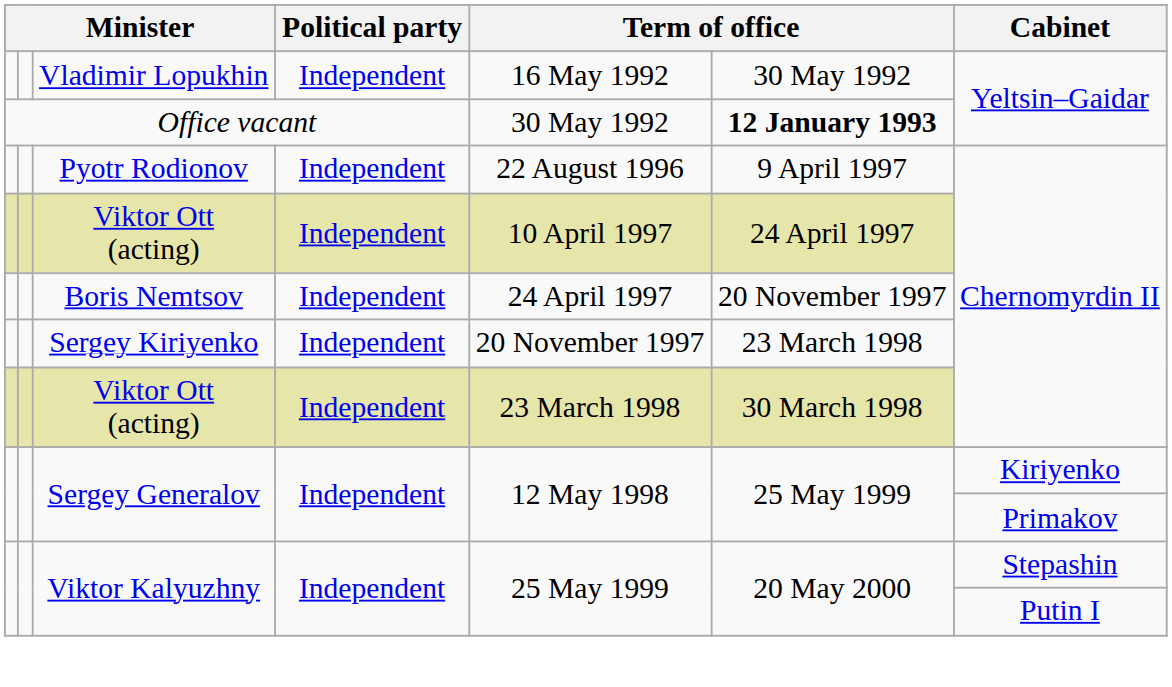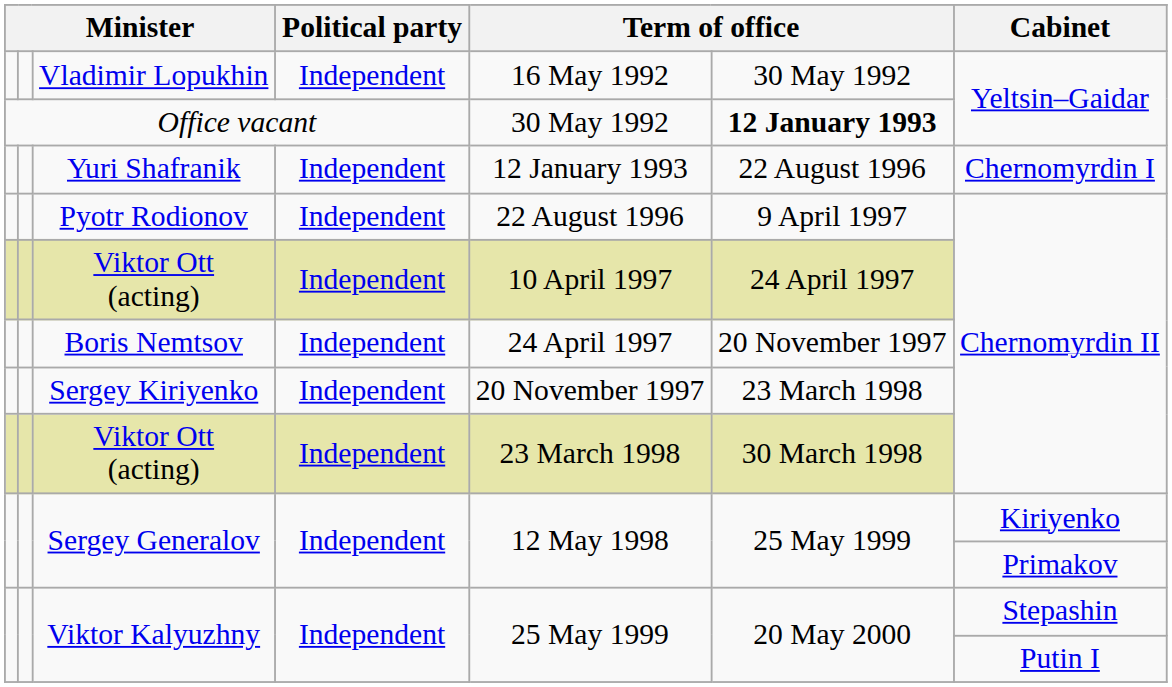+ row: (12, 169)
